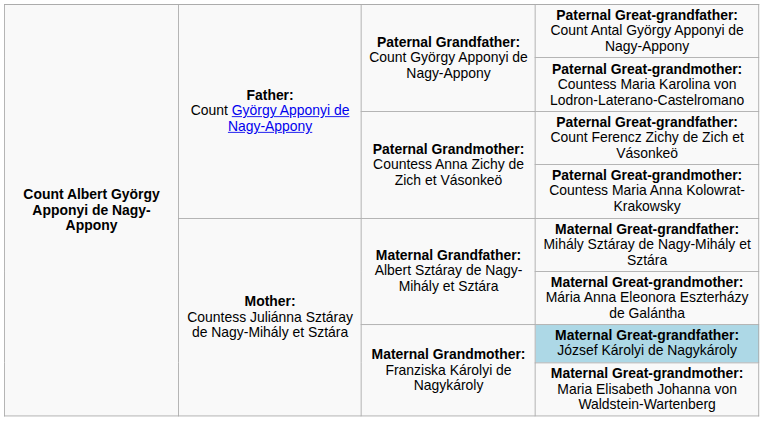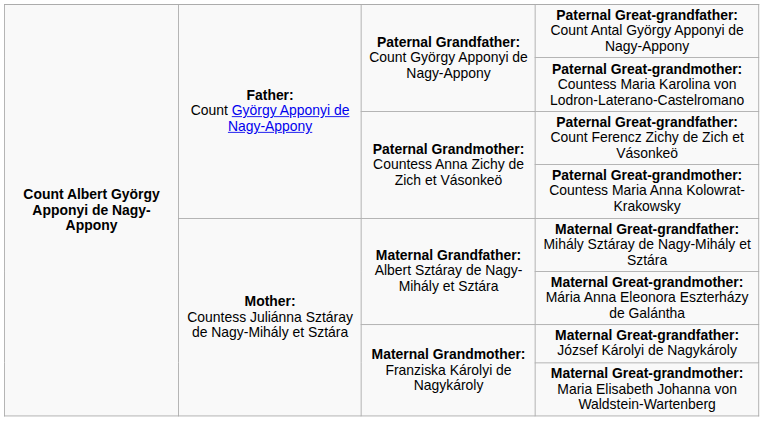(647, 343) lightblue background -> (647, 343) no background
